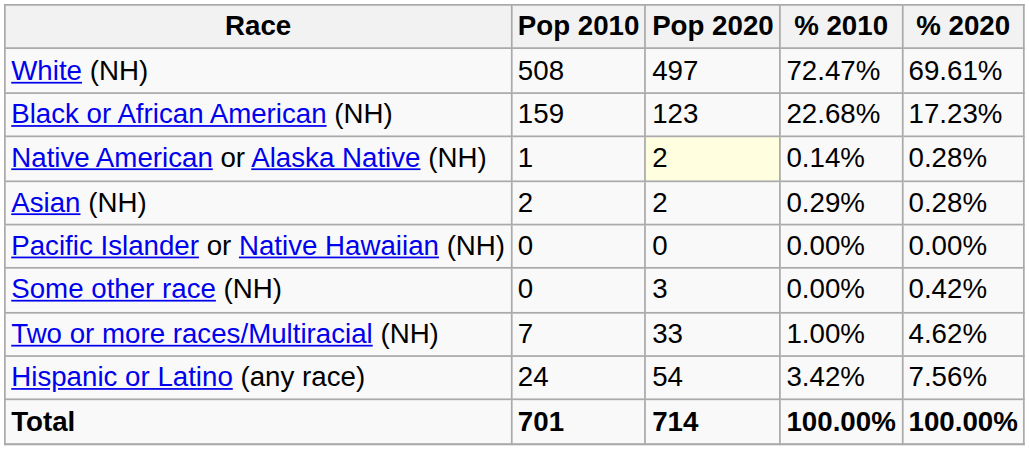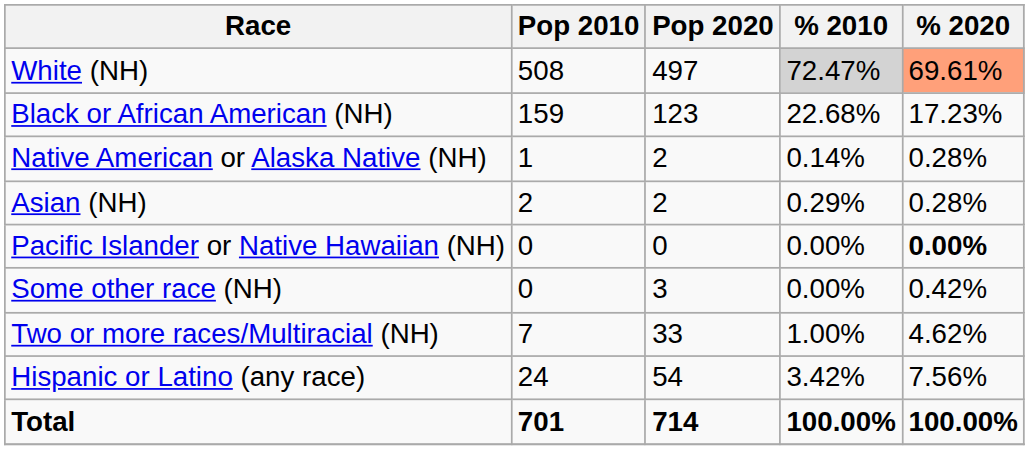(833, 70) no background -> (833, 70) lightgrey background
(955, 70) no background -> (955, 70) lightsalmon background
(660, 158) lightyellow background -> (660, 158) no background
(948, 245) normal -> (948, 245) bold
